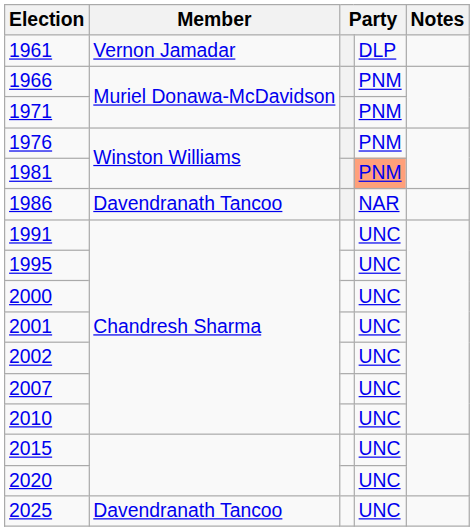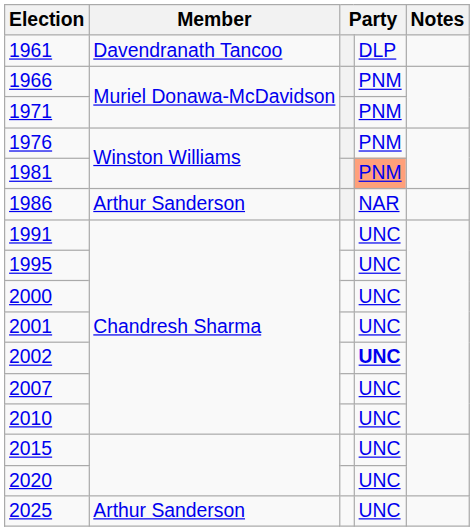(164, 50) Vernon Jamadar -> (188, 50) Davendranath Tancoo
(188, 204) Davendranath Tancoo -> (169, 204) Arthur Sanderson
(380, 357) normal -> (380, 357) bold
(188, 511) Davendranath Tancoo -> (169, 511) Arthur Sanderson
